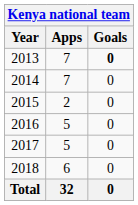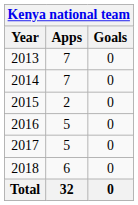(110, 59) bold -> (110, 59) normal
